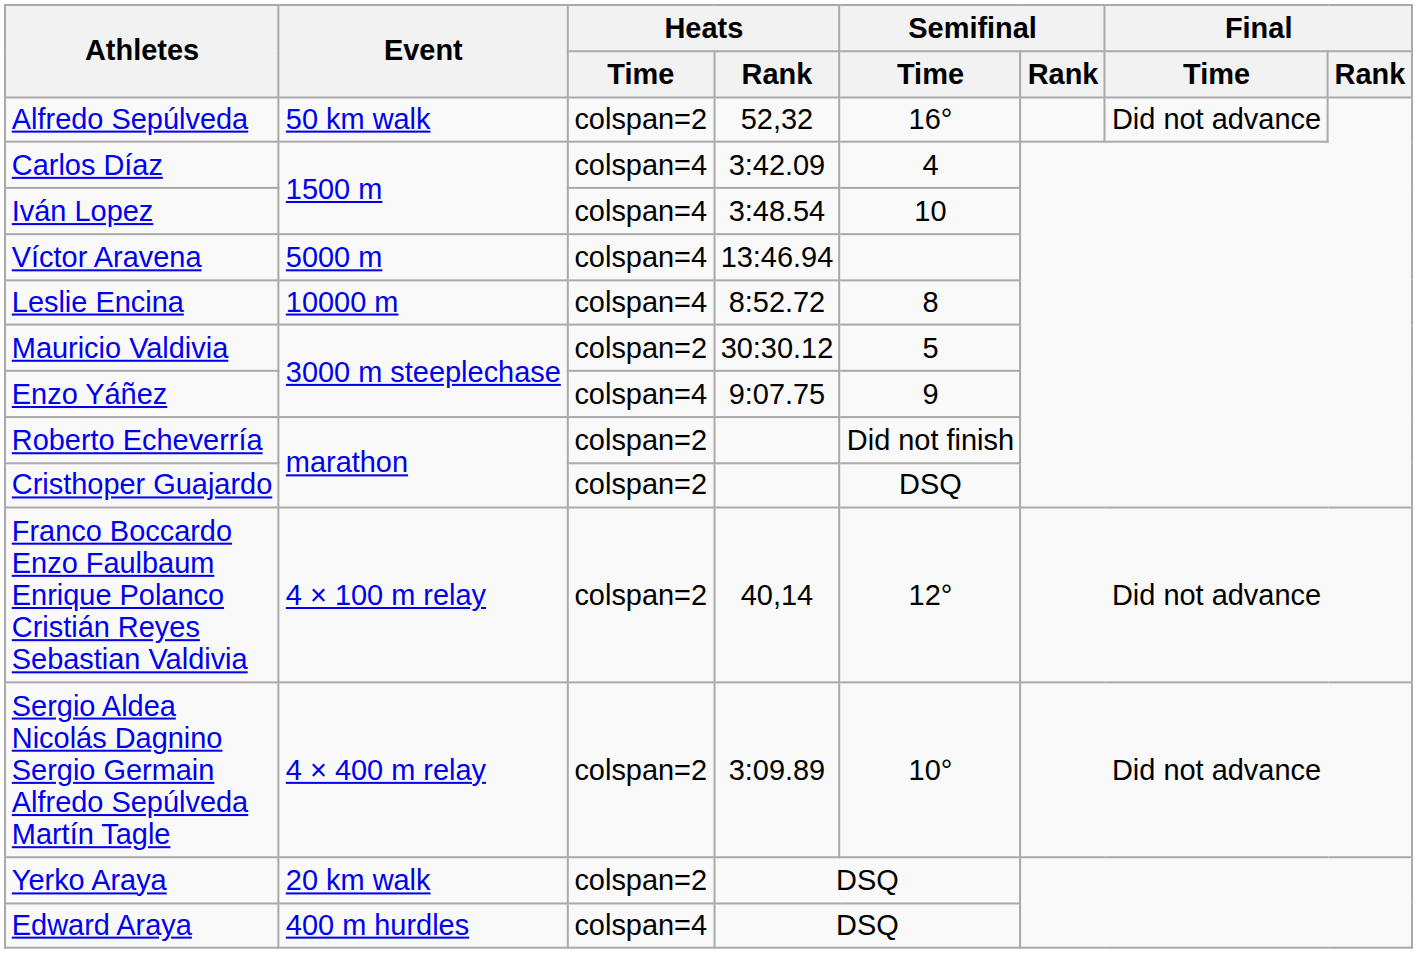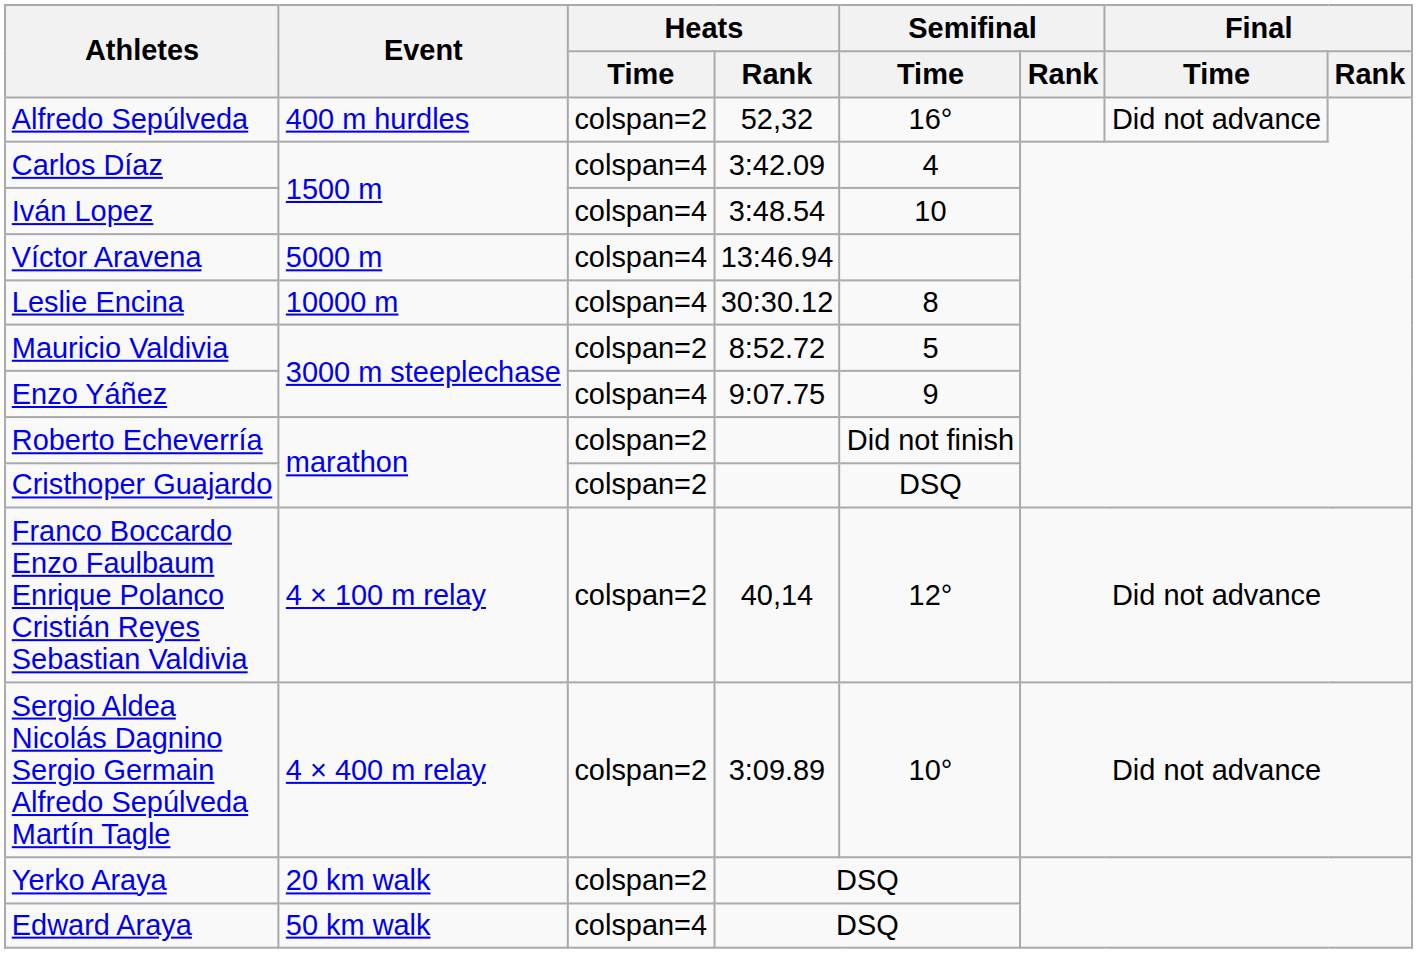(358, 120) 50 km walk -> (377, 120) 400 m hurdles
(777, 303) 8:52.72 -> (777, 303) 30:30.12
(777, 348) 30:30.12 -> (777, 348) 8:52.72
(377, 926) 400 m hurdles -> (358, 926) 50 km walk
